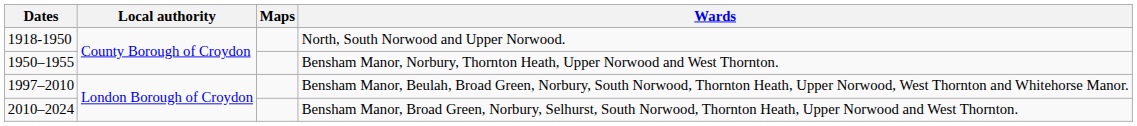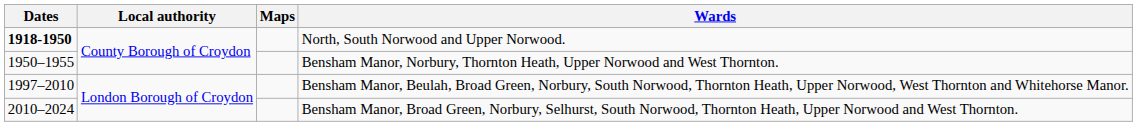(40, 39) normal -> (40, 39) bold
